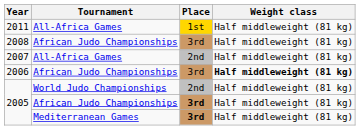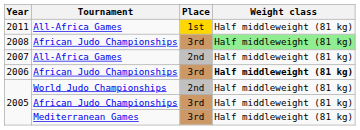(284, 42) no background -> (284, 42) lightgreen background
(196, 102) bold -> (196, 102) normal
(196, 117) bold -> (196, 117) normal
